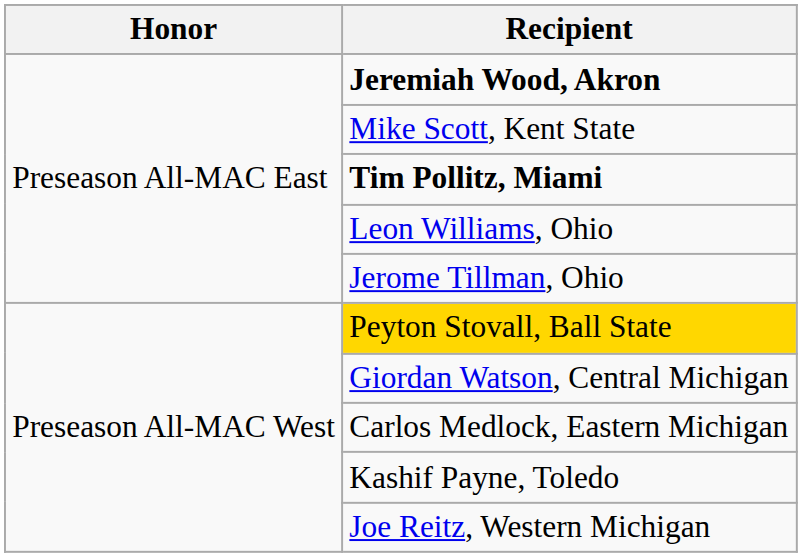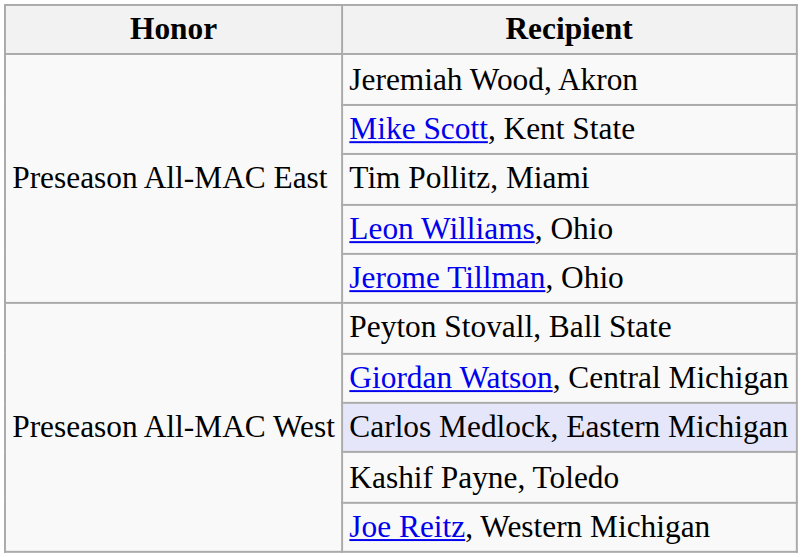(505, 79) bold -> (494, 79) normal
(476, 178) bold -> (469, 178) normal
(511, 327) gold background -> (511, 327) no background
(569, 427) no background -> (569, 427) lavender background
